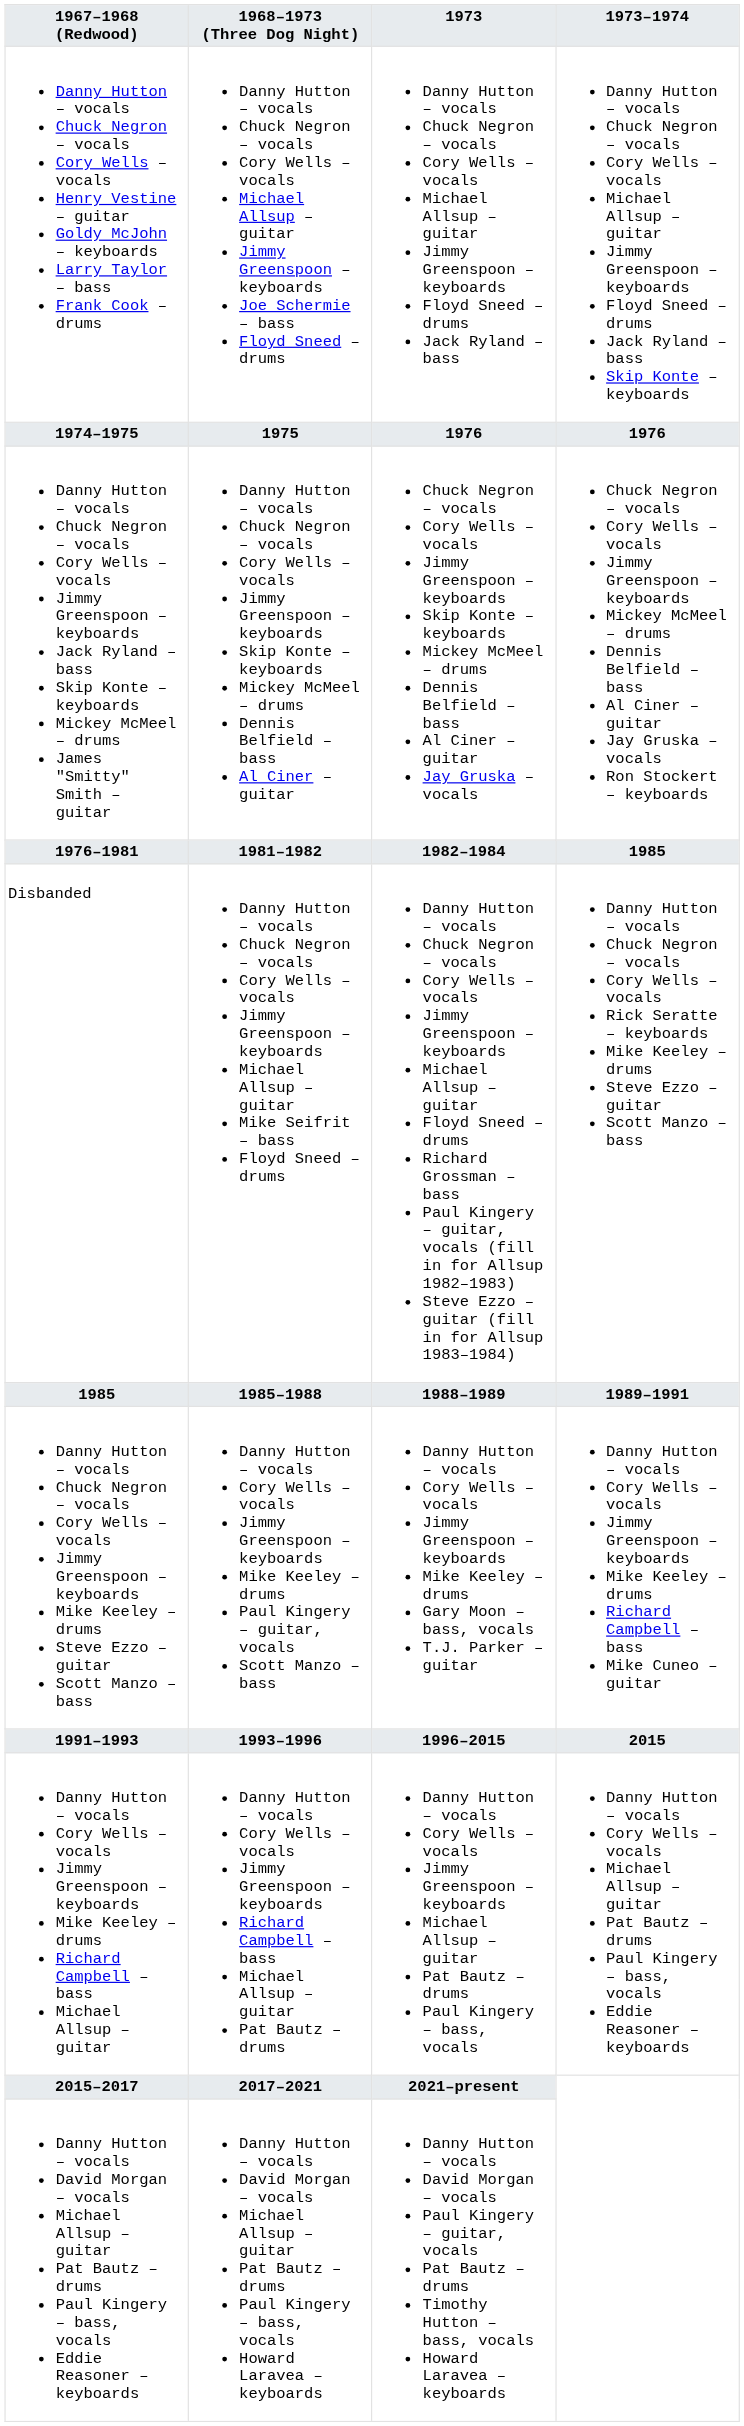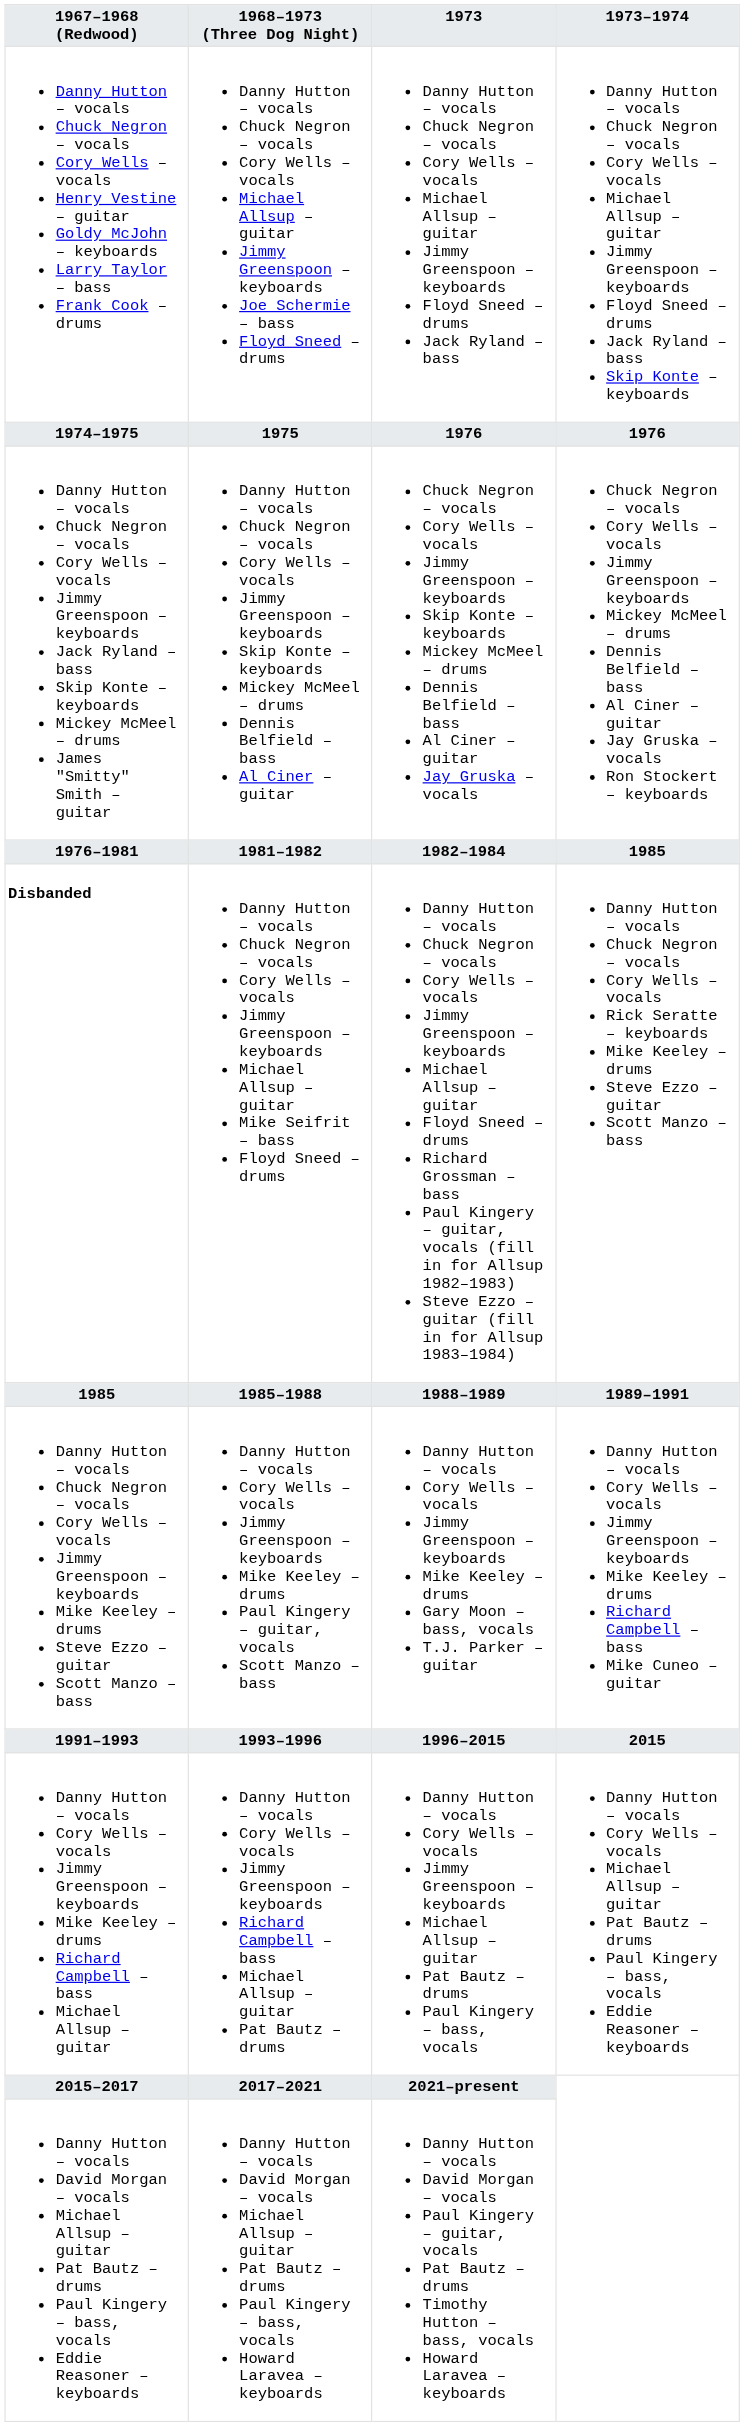(50, 894) normal -> (50, 894) bold
